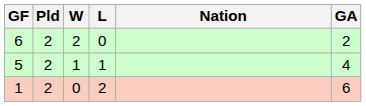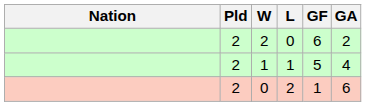columns swapped: (223, 16) <-> (19, 16)
